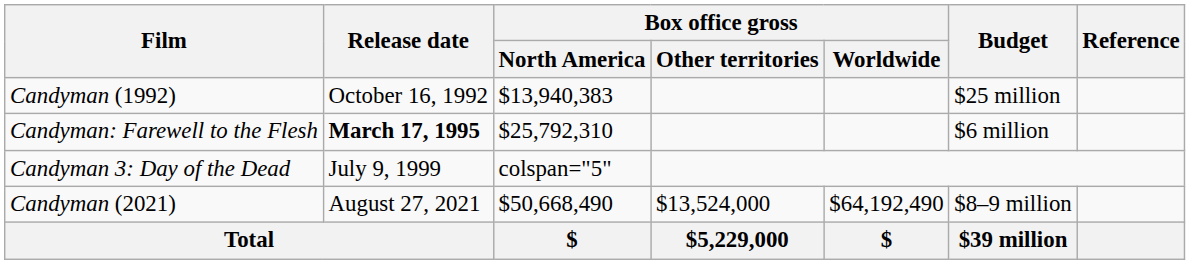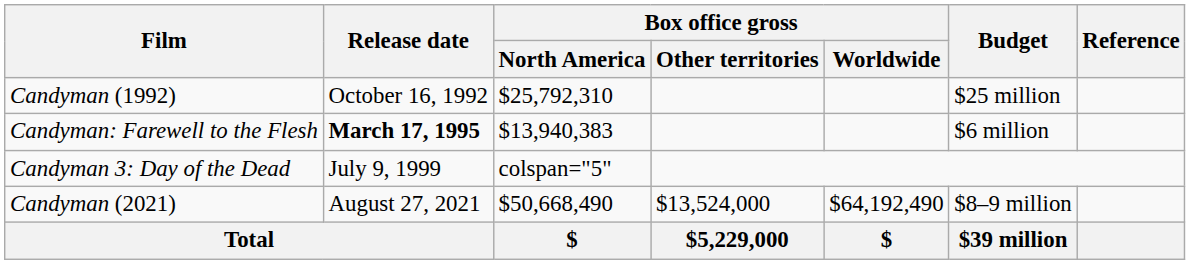(556, 95) $13,940,383 -> (556, 95) $25,792,310
(556, 131) $25,792,310 -> (556, 131) $13,940,383
